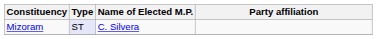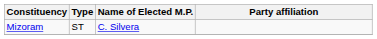(78, 27) lavender background -> (78, 27) no background
